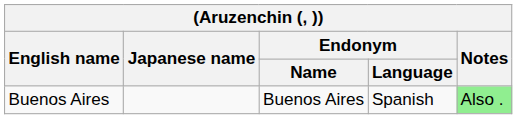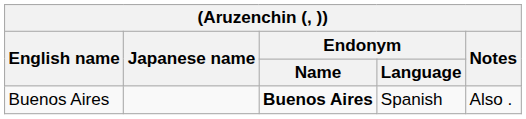(314, 99) normal -> (318, 99) bold
(482, 99) lightgreen background -> (491, 99) no background
